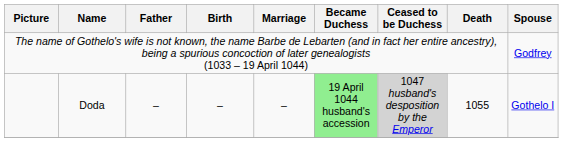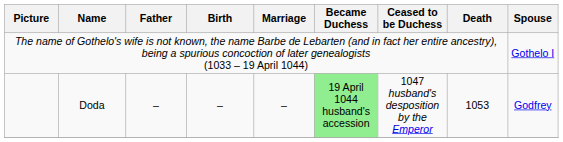(533, 53) Godfrey -> (533, 53) Gothelo I
(412, 105) lightgrey background -> (412, 105) no background
(477, 105) 1055 -> (477, 105) 1053
(533, 105) Gothelo I -> (533, 105) Godfrey
